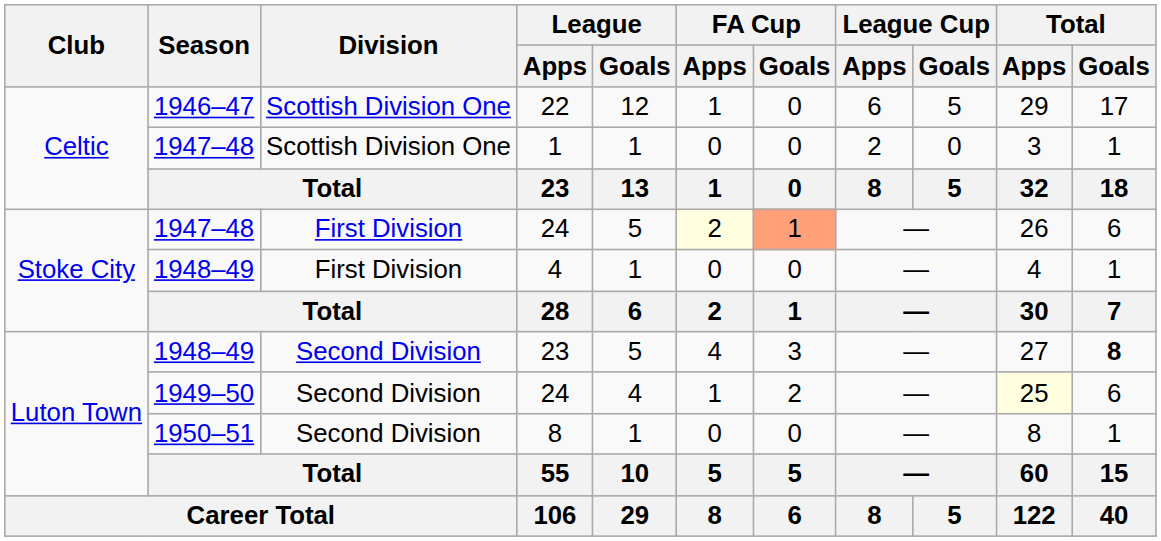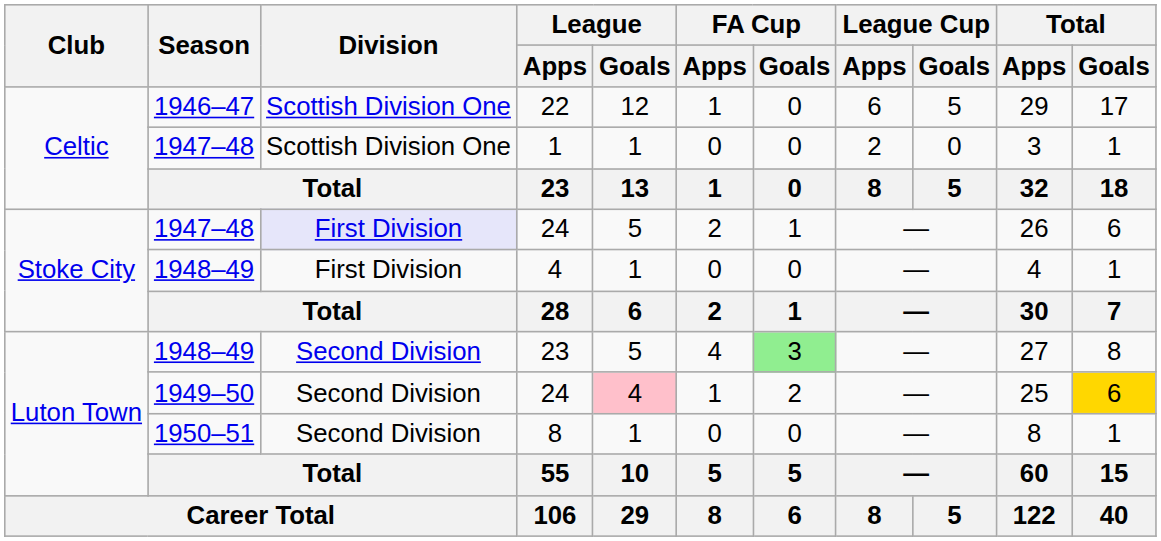(388, 229) no background -> (388, 229) lavender background
(715, 229) lightyellow background -> (715, 229) no background
(795, 229) lightsalmon background -> (795, 229) no background
(795, 351) no background -> (795, 351) lightgreen background
(1114, 351) bold -> (1114, 351) normal
(635, 392) no background -> (635, 392) pink background
(1034, 392) lightyellow background -> (1034, 392) no background
(1114, 392) no background -> (1114, 392) gold background
